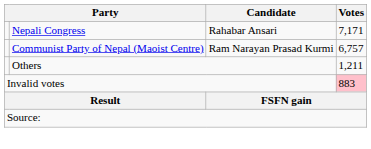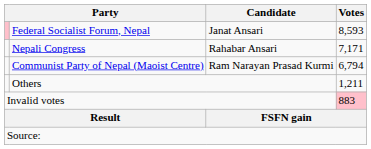+ row: (81, 30)
(351, 48) 6,757 -> (351, 65) 6,794
